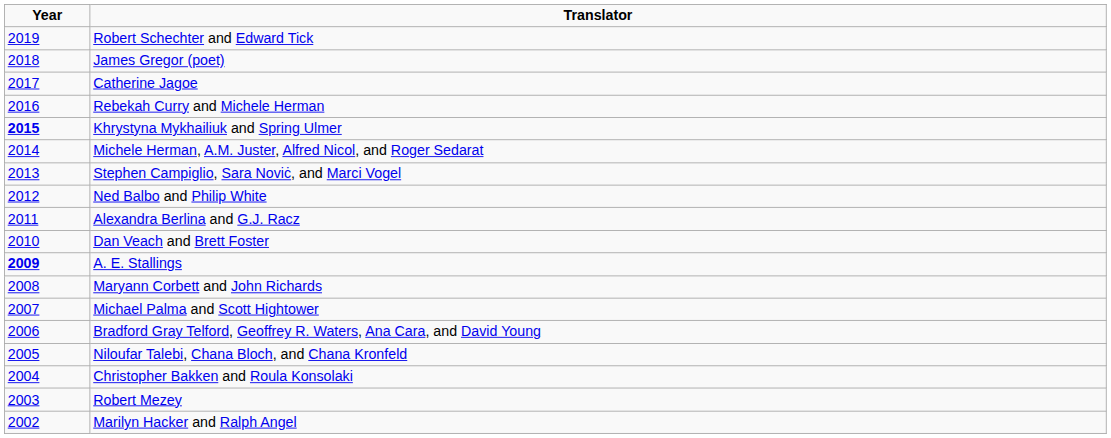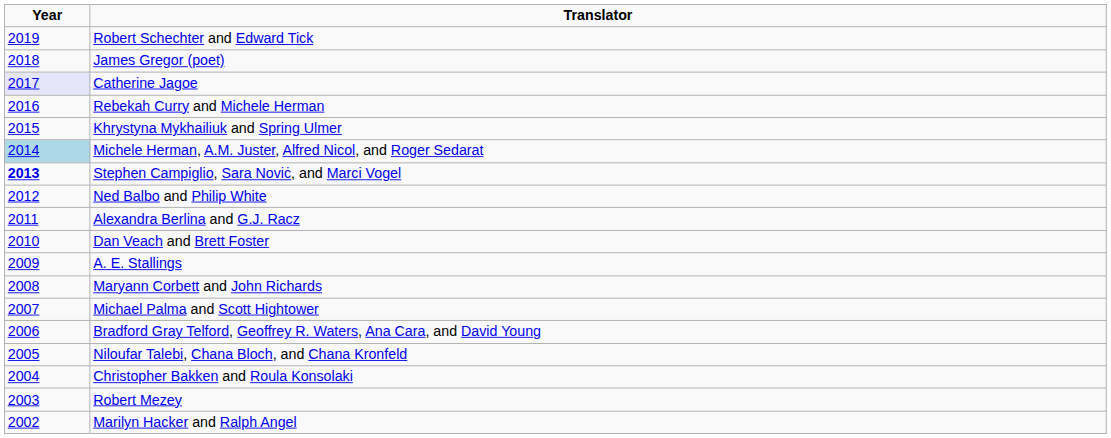(24, 83) no background -> (24, 83) lavender background
(24, 128) bold -> (24, 128) normal
(24, 151) no background -> (24, 151) lightblue background
(24, 173) normal -> (24, 173) bold
(24, 264) bold -> (24, 264) normal
